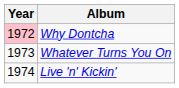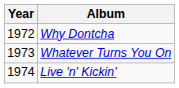(21, 33) pink background -> (21, 33) no background
